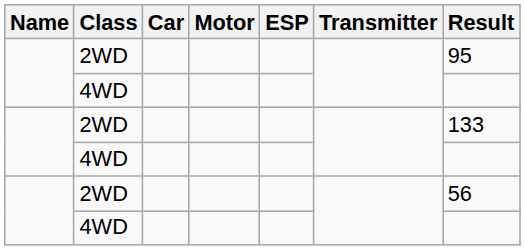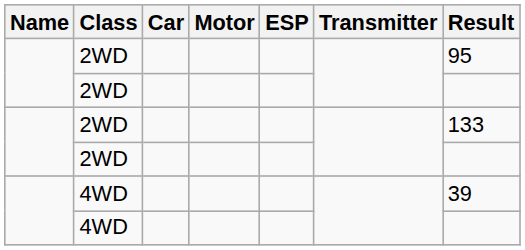(104, 90) 4WD -> (104, 90) 2WD
(104, 159) 4WD -> (104, 159) 2WD
(104, 193) 2WD -> (104, 193) 4WD
(460, 193) 56 -> (460, 193) 39
